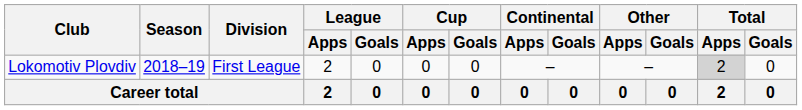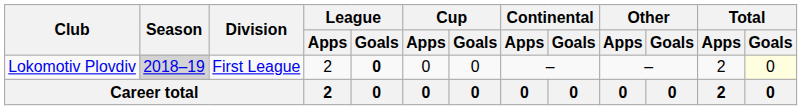(174, 68) no background -> (174, 68) lightgrey background
(377, 68) normal -> (377, 68) bold
(721, 68) lightgrey background -> (721, 68) no background
(770, 68) no background -> (770, 68) lightyellow background
